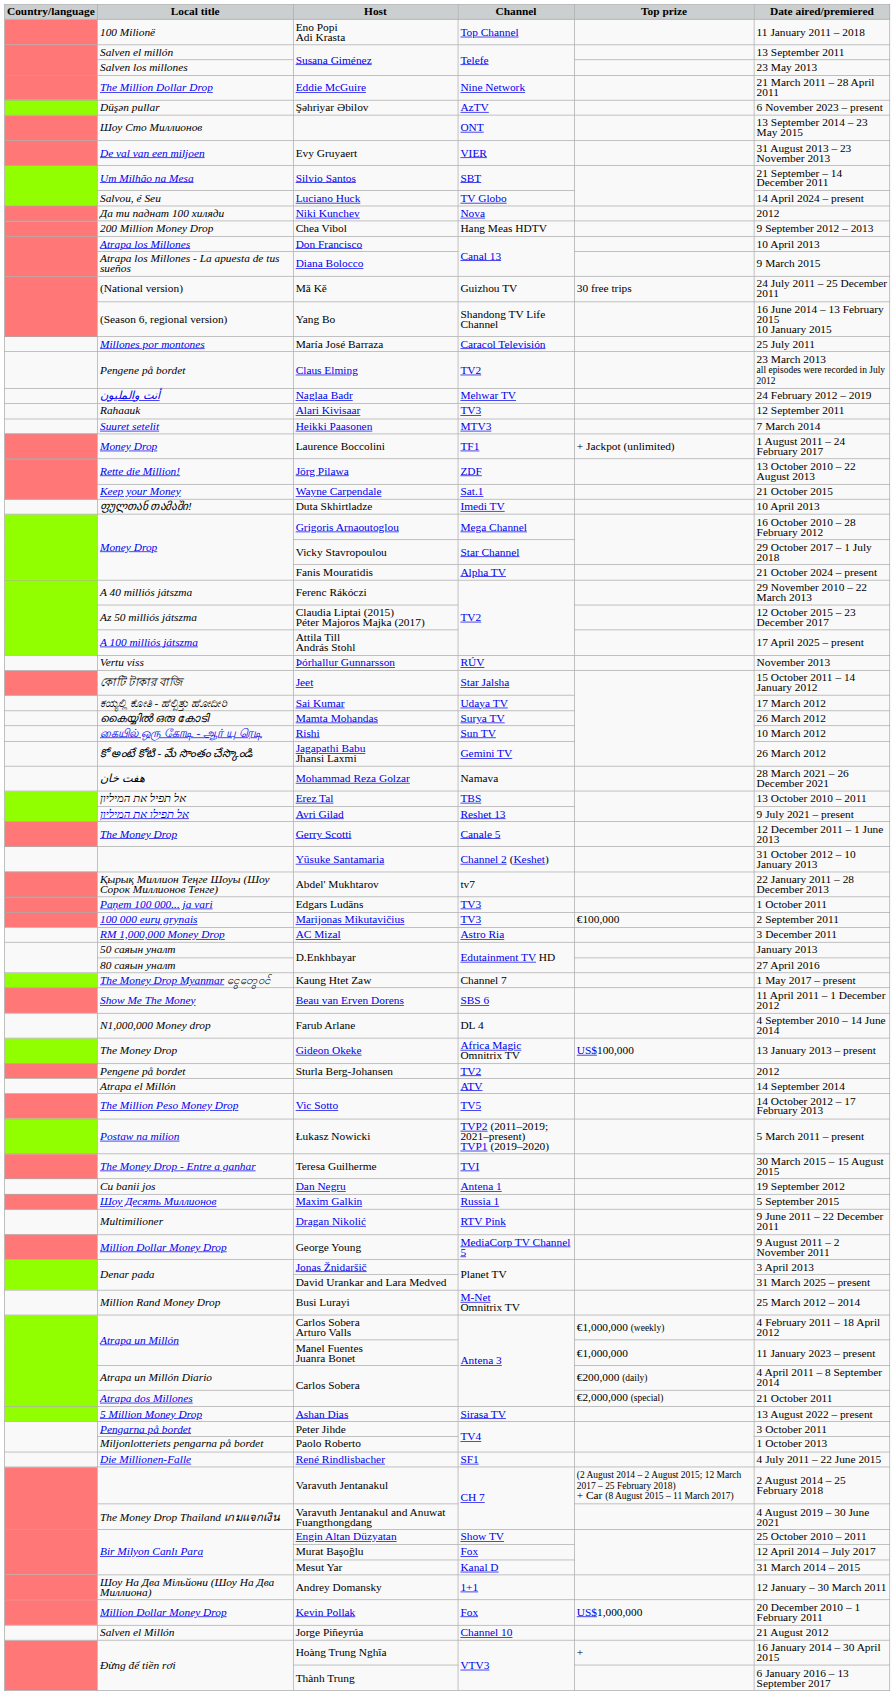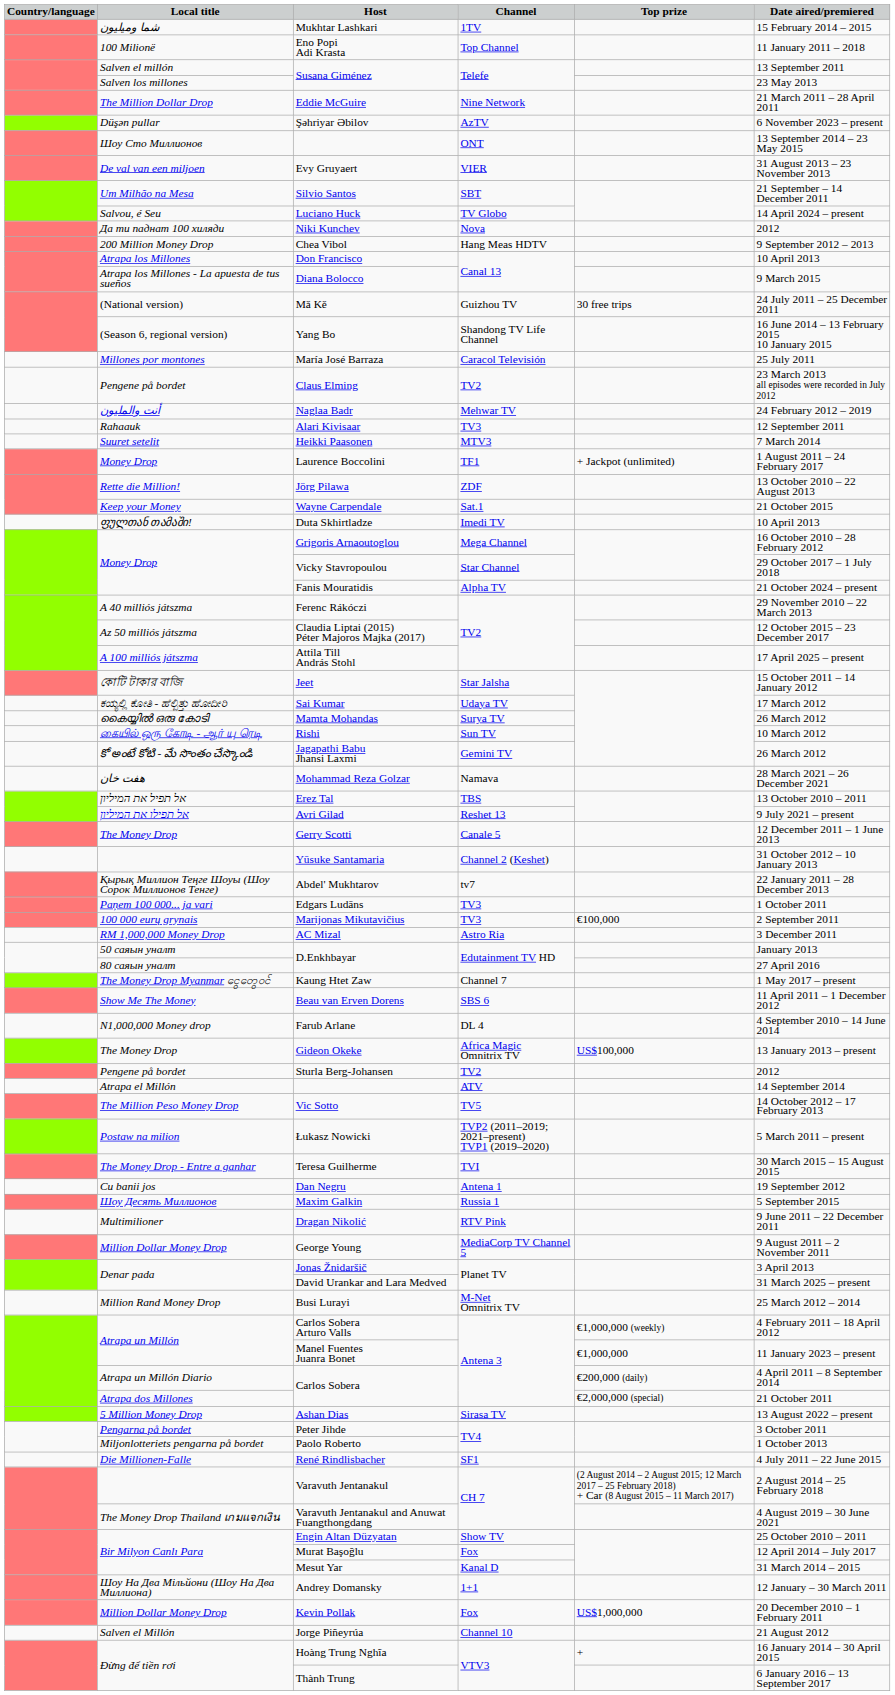+ row: (129, 27)
- row: (122, 662)
